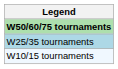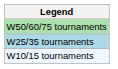(59, 26) bold -> (57, 26) normal
